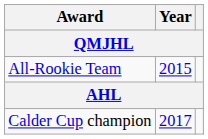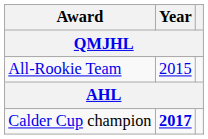(175, 120) normal -> (175, 120) bold
